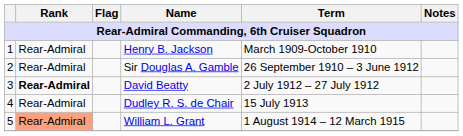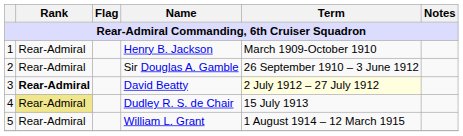(311, 85) no background -> (311, 85) lightyellow background
(52, 103) no background -> (52, 103) khaki background
(52, 121) lightsalmon background -> (52, 121) no background
